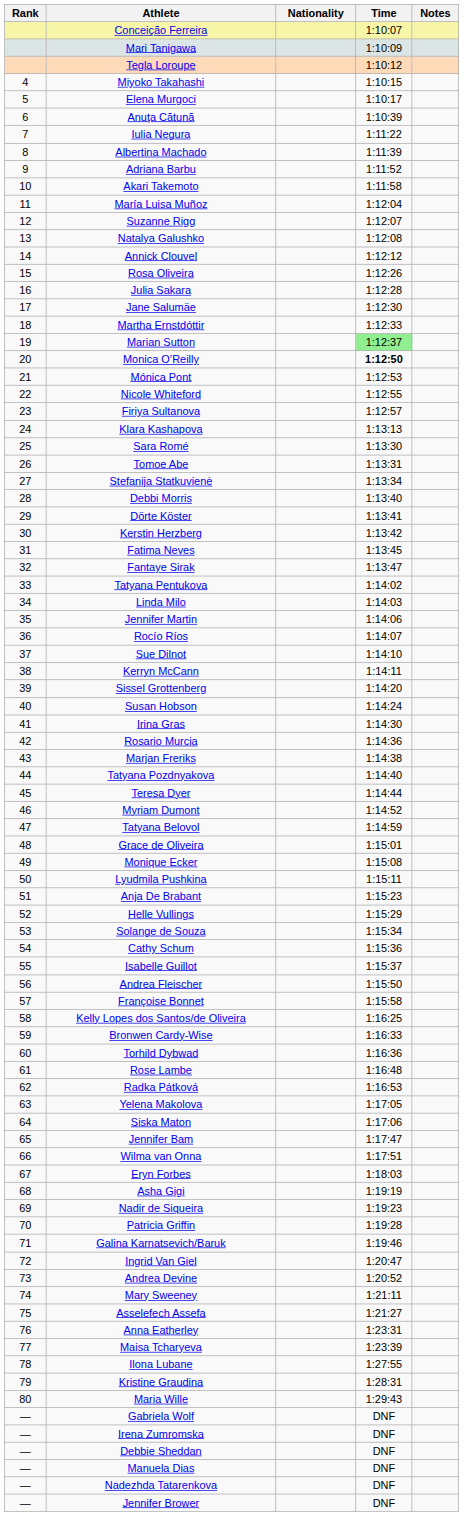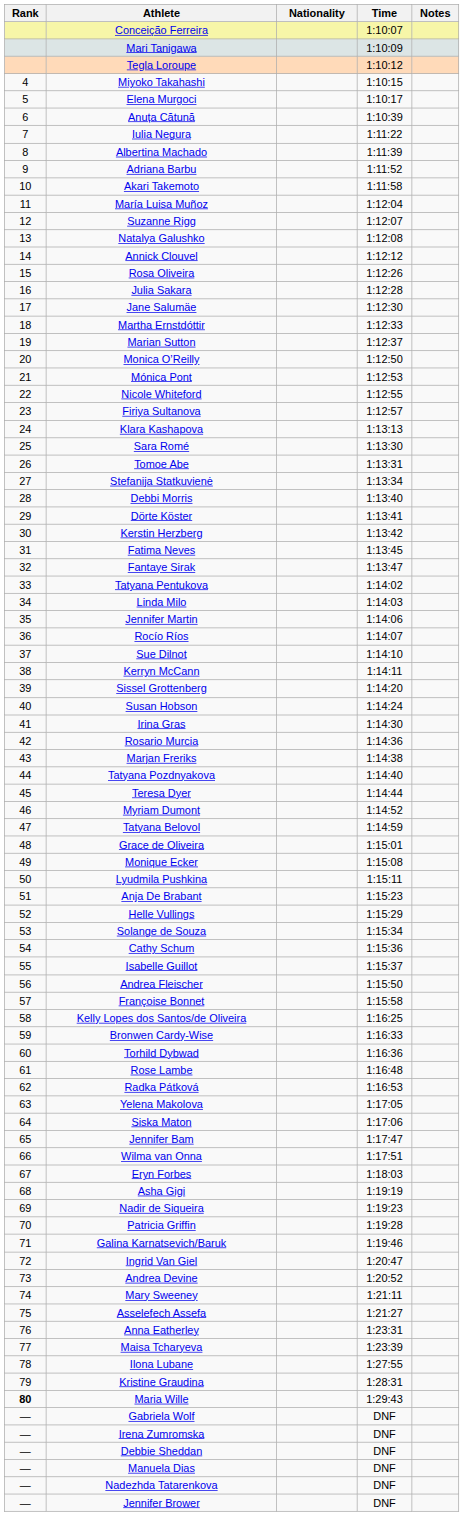(384, 342) lightgreen background -> (384, 342) no background
(384, 360) bold -> (384, 360) normal
(25, 1399) normal -> (25, 1399) bold
